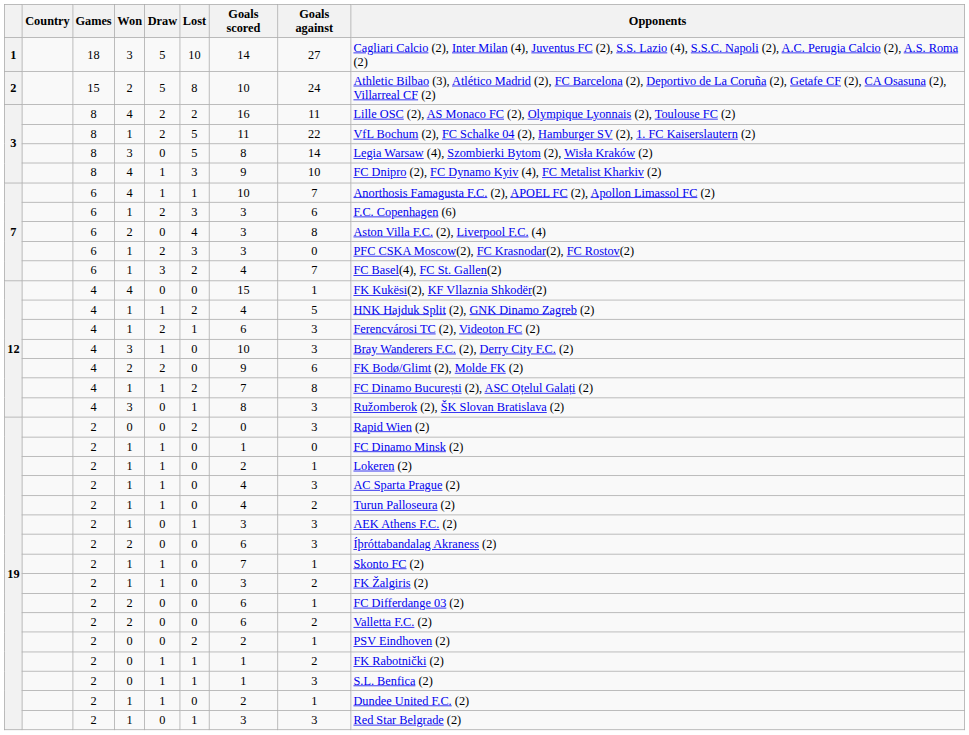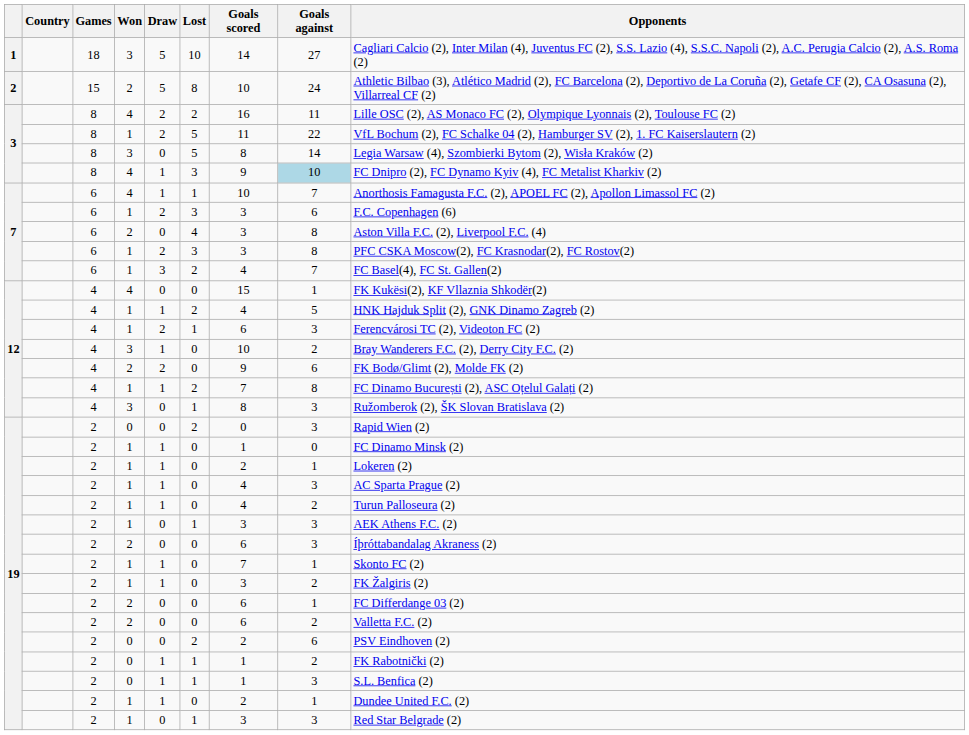(314, 173) no background -> (314, 173) lightblue background
(314, 251) 0 -> (314, 251) 8
(314, 348) 3 -> (314, 348) 2
(314, 642) 1 -> (314, 642) 6
